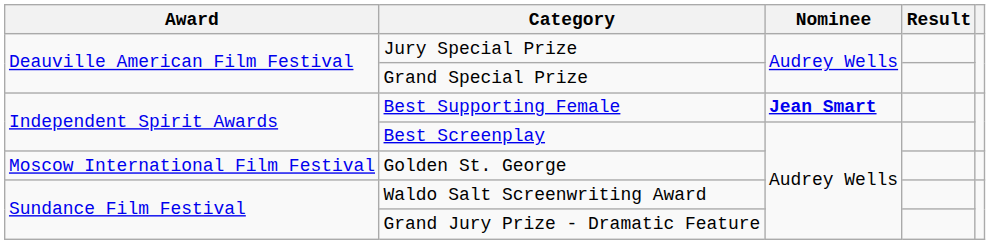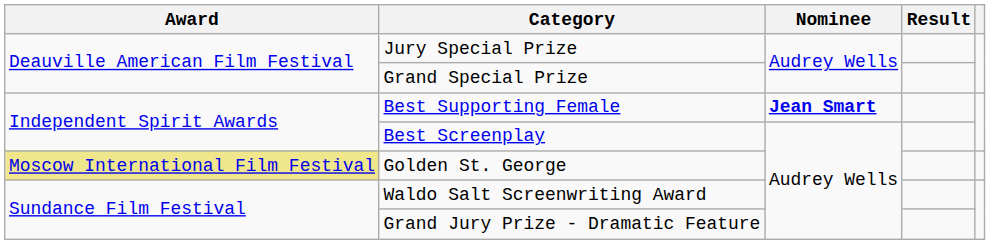(192, 166) no background -> (192, 166) khaki background
